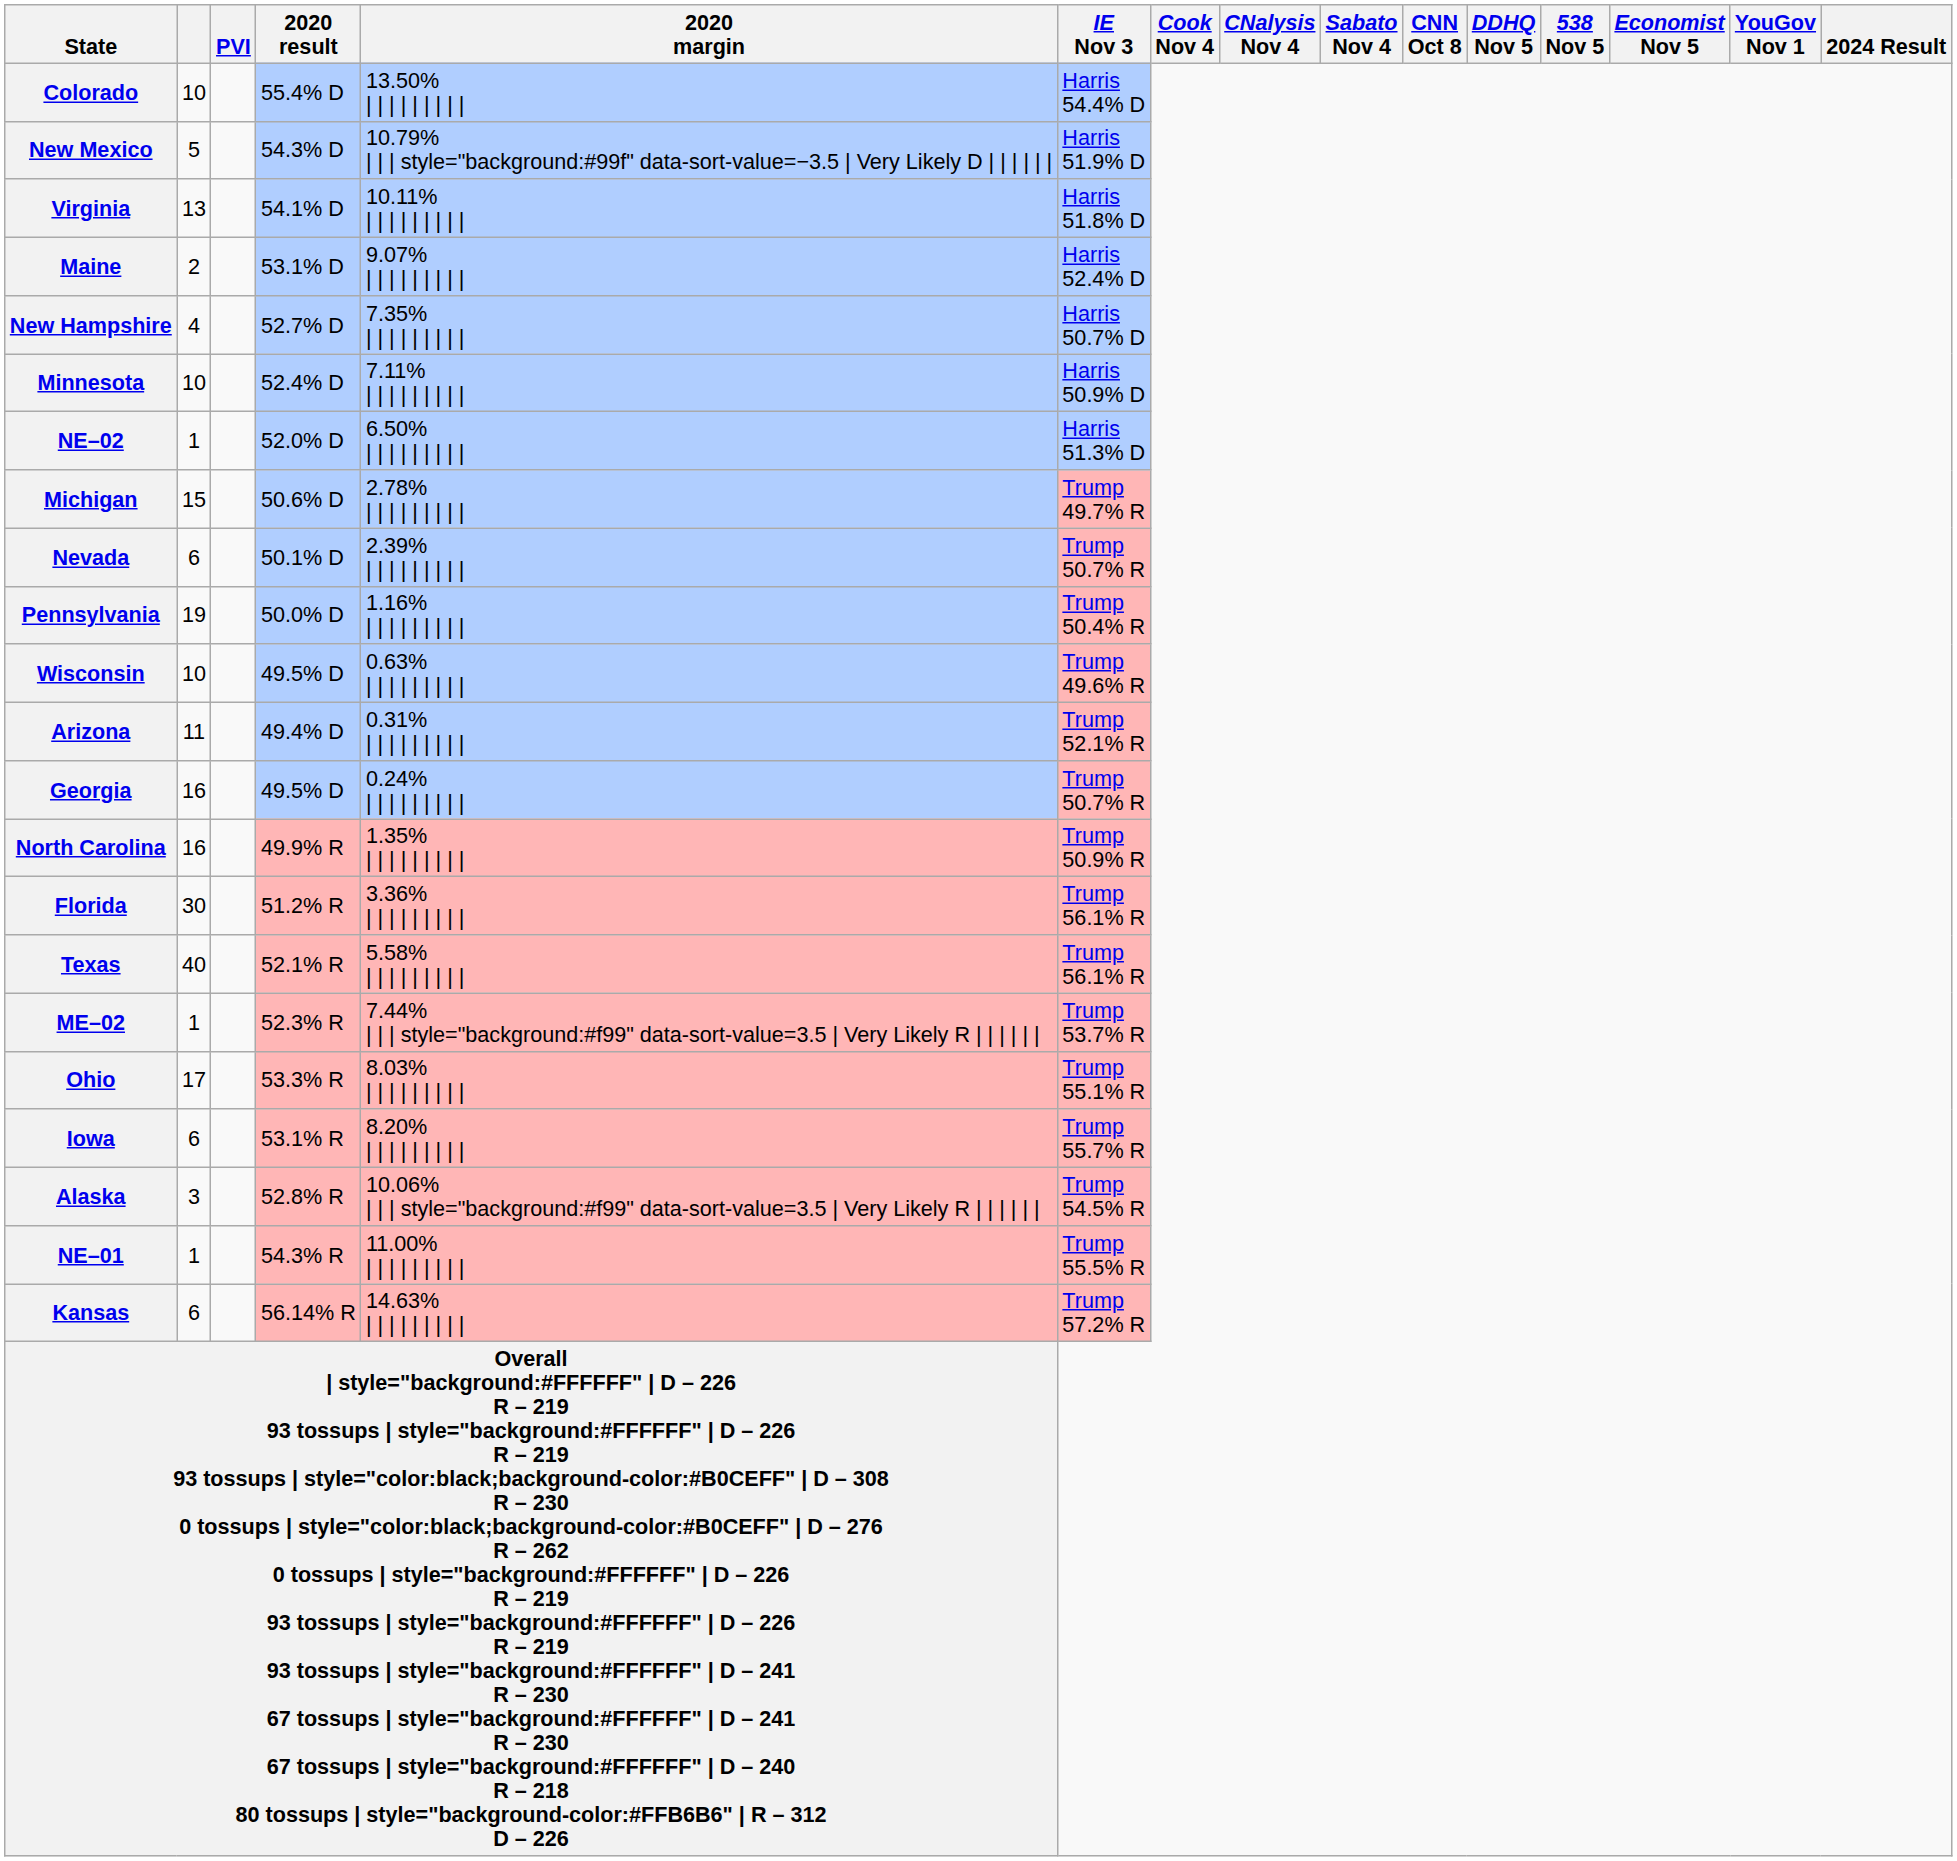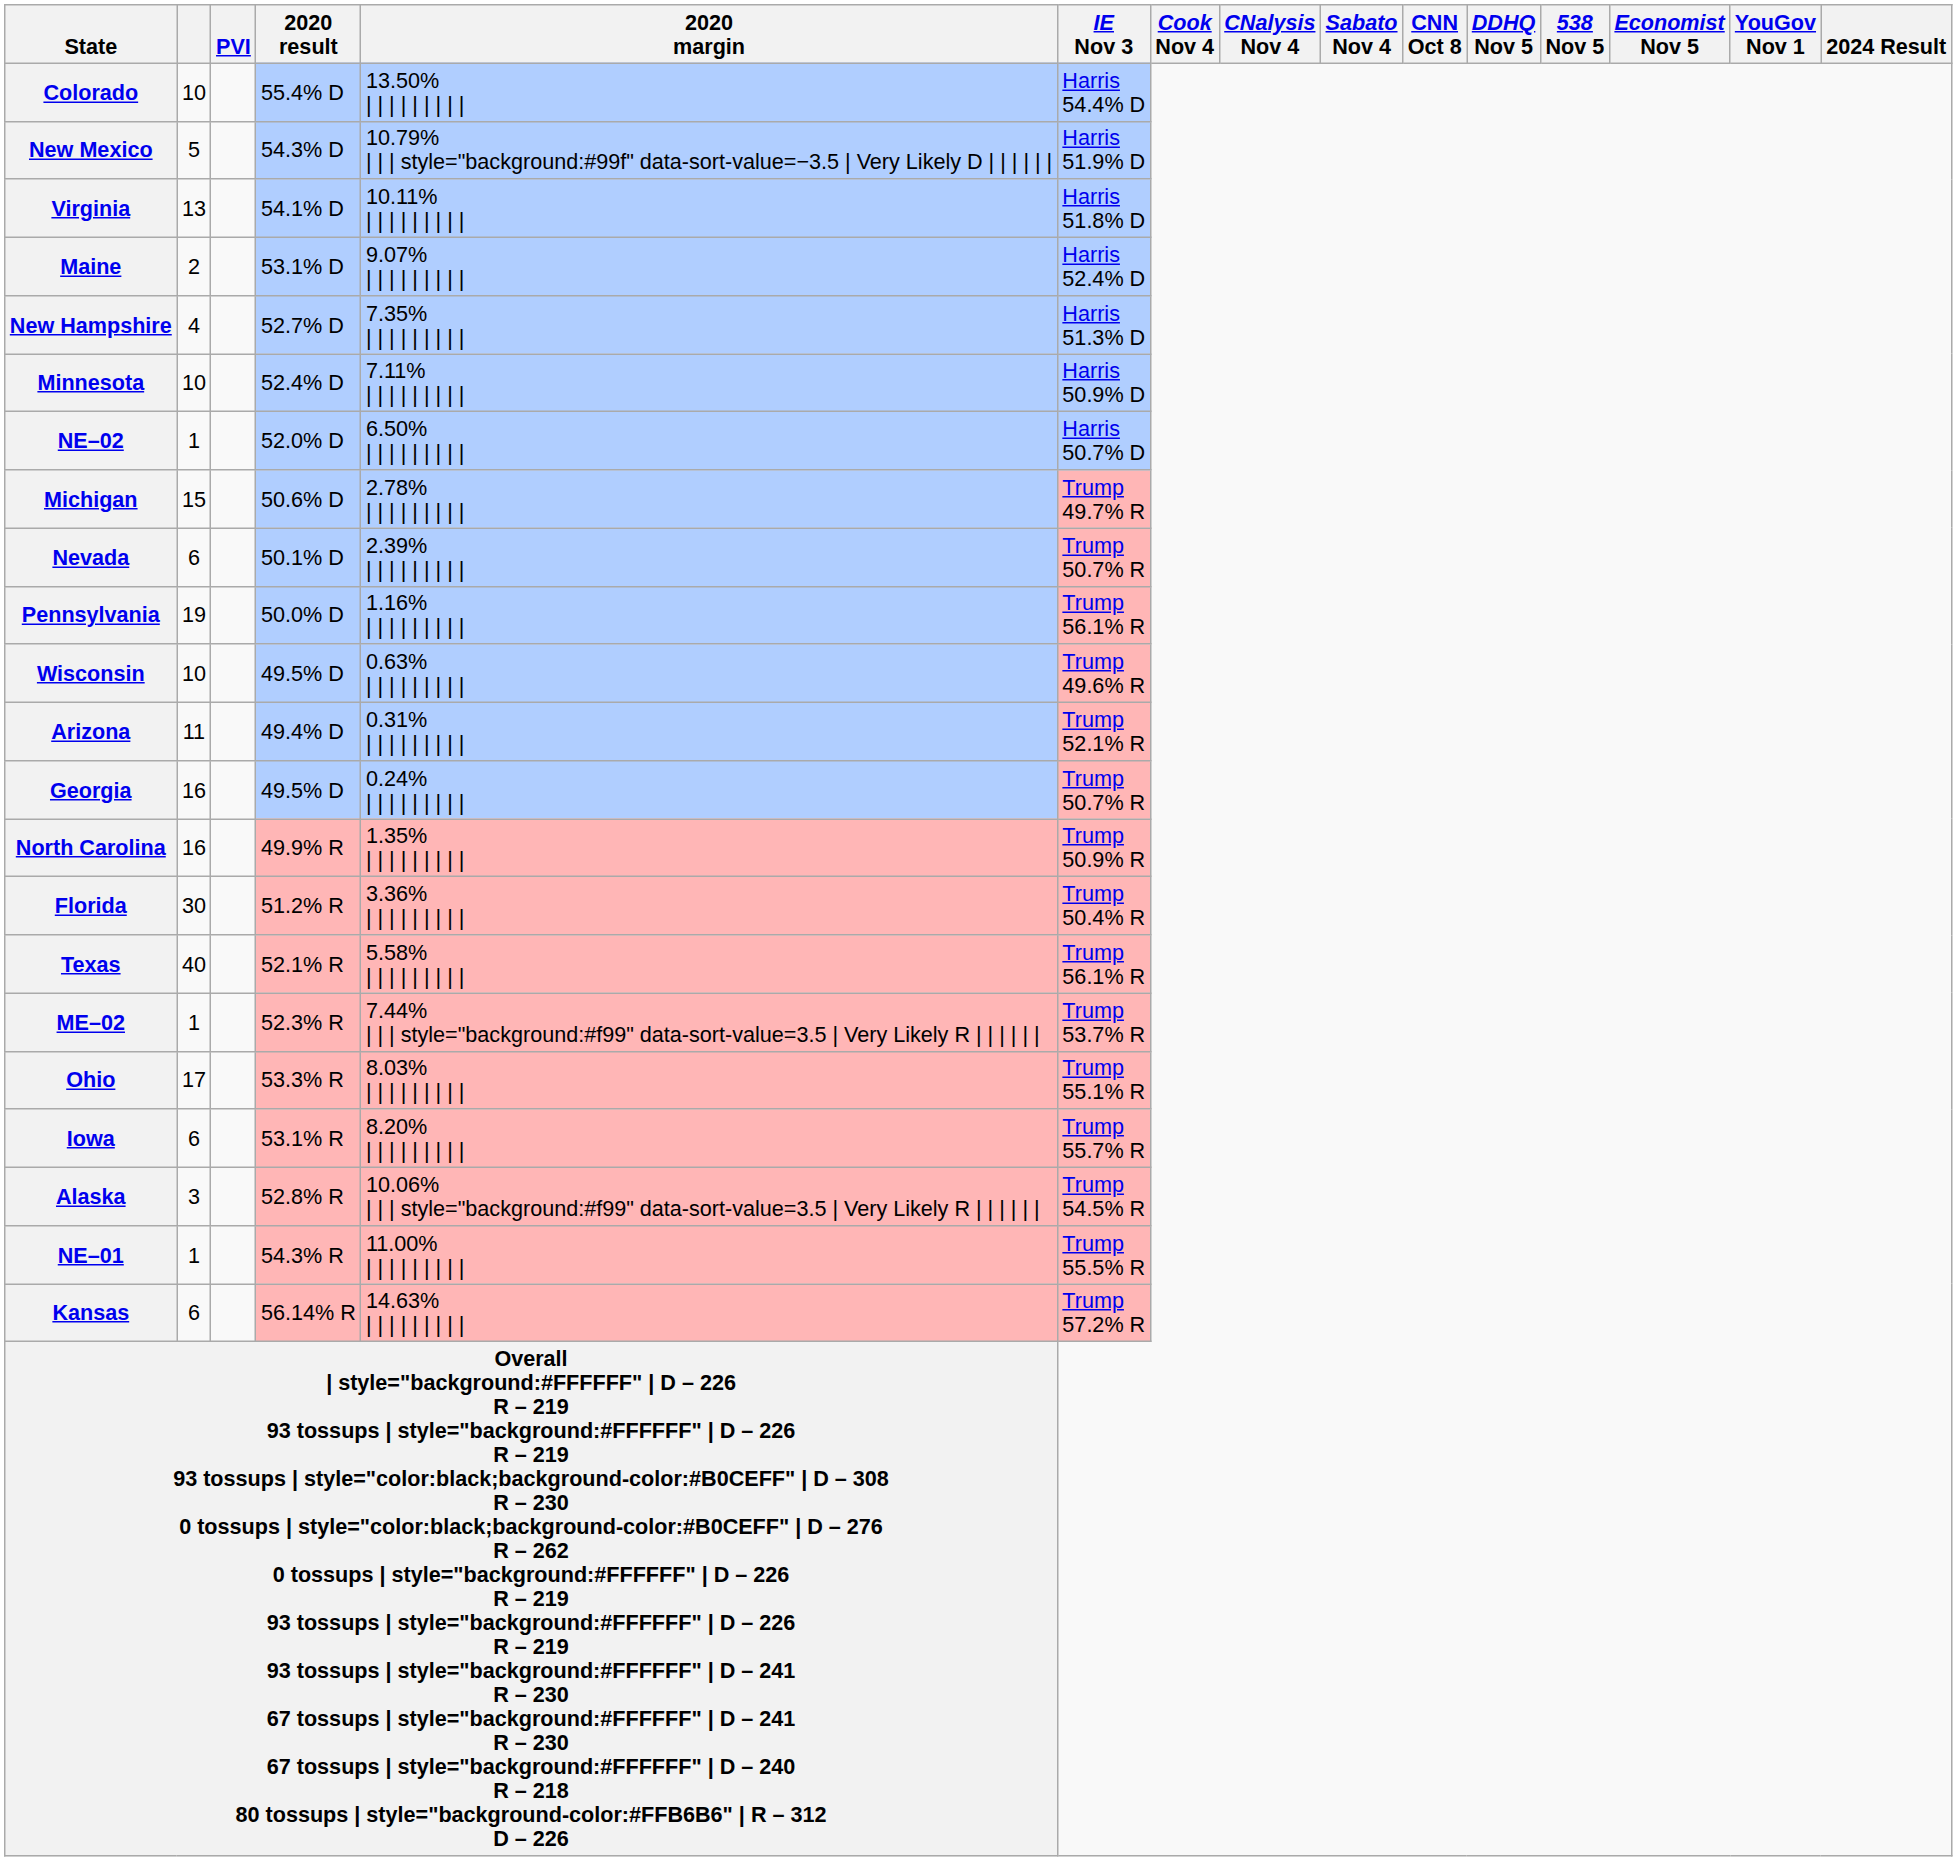(1104, 325) Harris 50.7% D -> (1104, 325) Harris 51.3% D
(1104, 441) Harris 51.3% D -> (1104, 441) Harris 50.7% D
(1104, 615) Trump 50.4% R -> (1104, 615) Trump 56.1% R
(1104, 906) Trump 56.1% R -> (1104, 906) Trump 50.4% R
